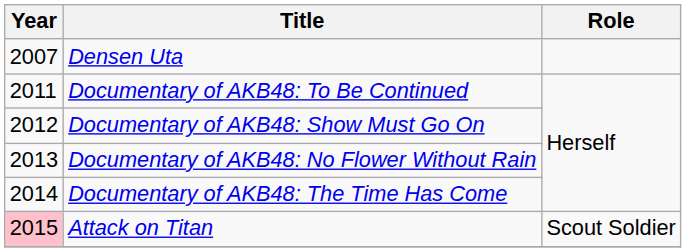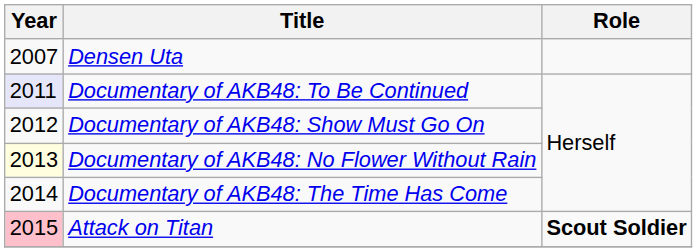(33, 90) no background -> (33, 90) lavender background
(34, 159) no background -> (34, 159) lightyellow background
(611, 228) normal -> (617, 228) bold
